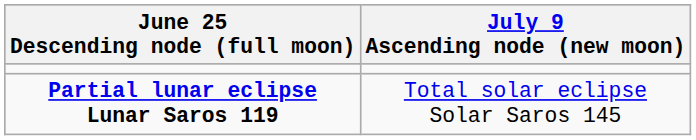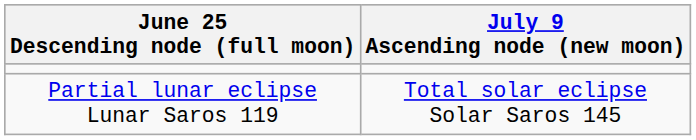(183, 104) bold -> (183, 104) normal
